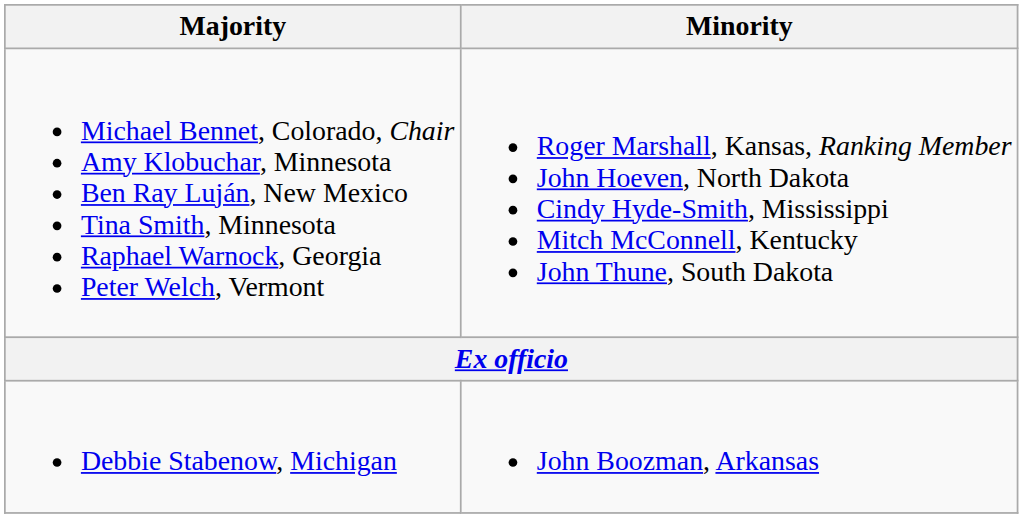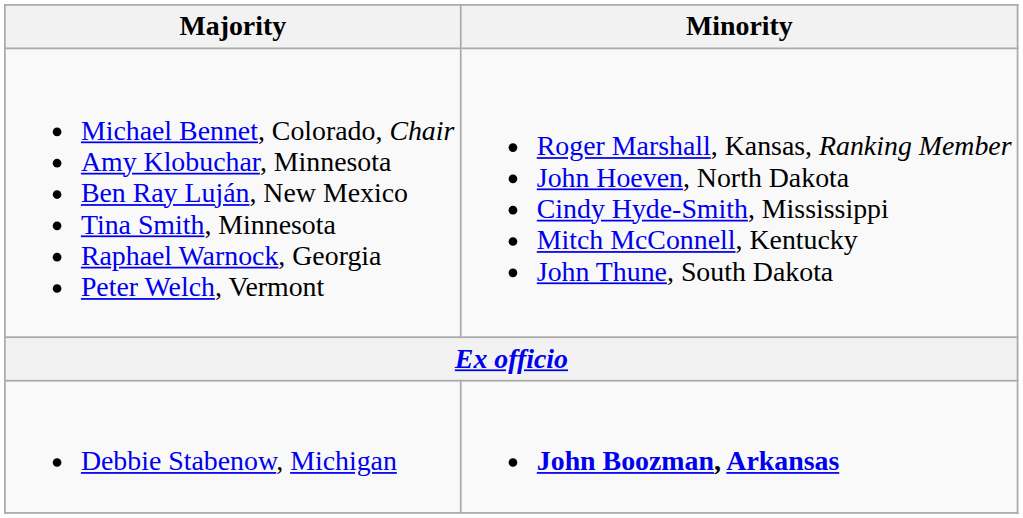(739, 462) normal -> (739, 462) bold
